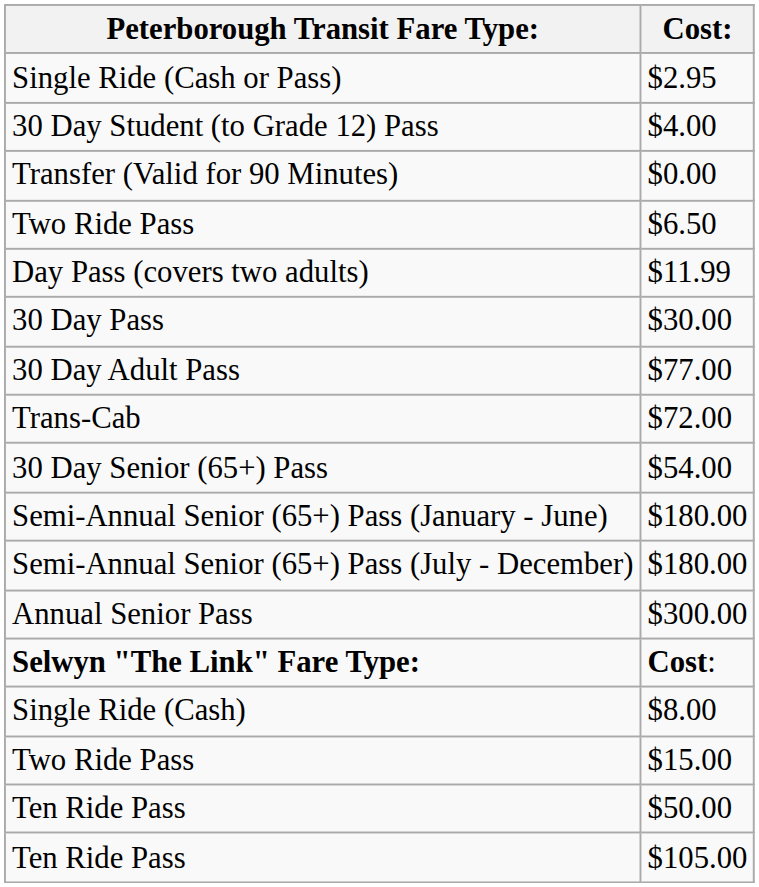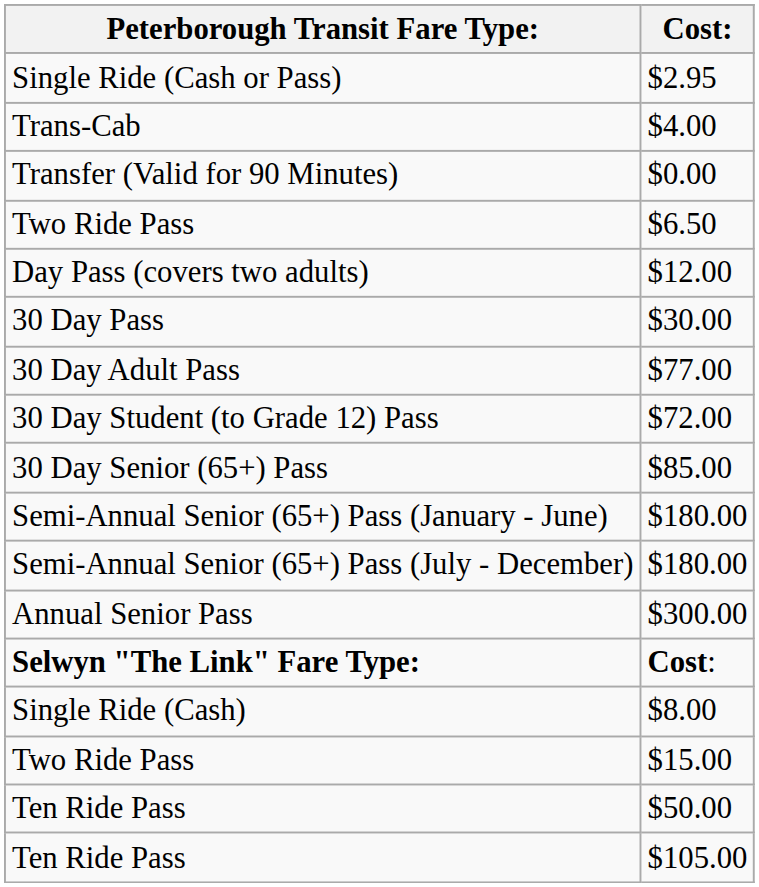(225, 126) 30 Day Student (to Grade 12) Pass -> (76, 126) Trans-Cab
(689, 272) $11.99 -> (690, 272) $12.00
(76, 418) Trans-Cab -> (225, 418) 30 Day Student (to Grade 12) Pass
(690, 467) $54.00 -> (690, 467) $85.00
